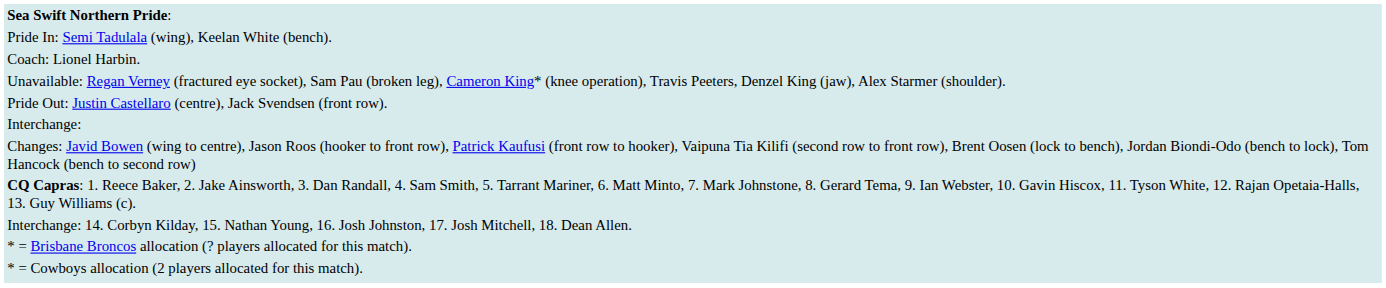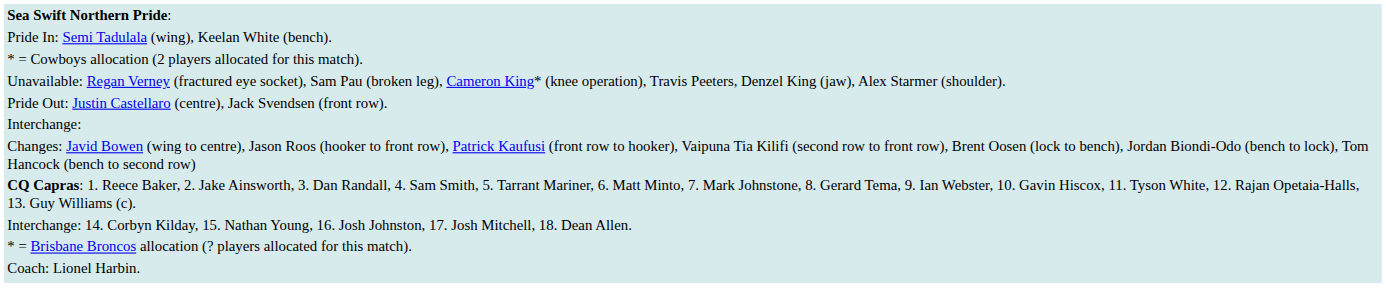(74, 59) Coach: Lionel Harbin. -> (185, 59) * = Cowboys allocation (2 players allocated for this match).
(185, 268) * = Cowboys allocation (2 players allocated for this match). -> (74, 268) Coach: Lionel Harbin.
